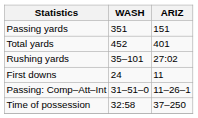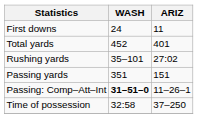rows swapped: (32, 74) <-> (37, 28)
(130, 90) normal -> (130, 90) bold
